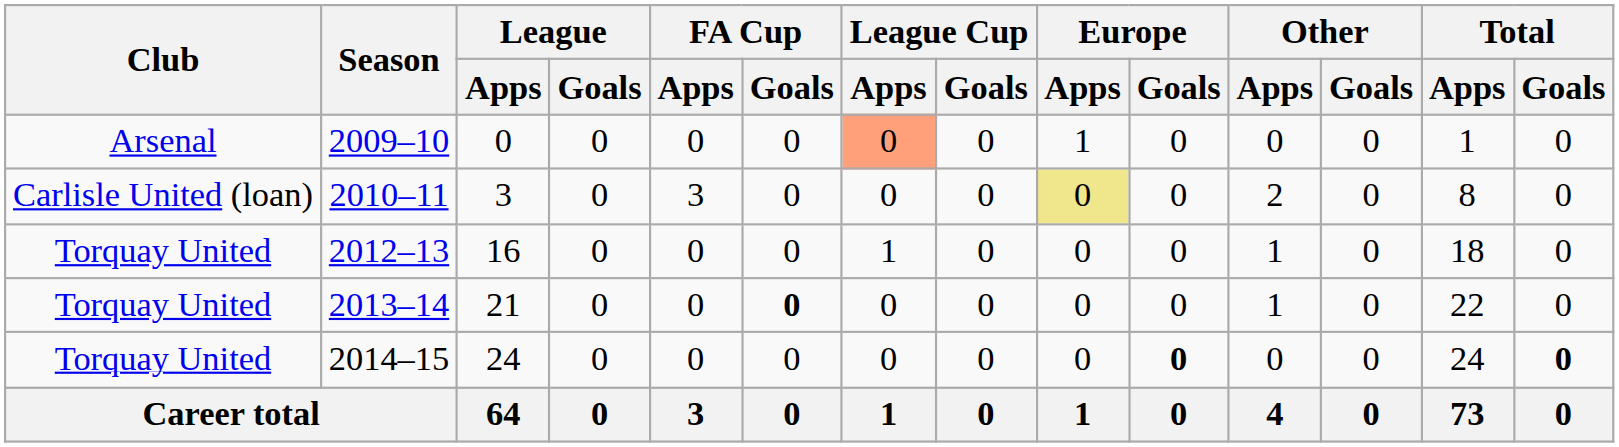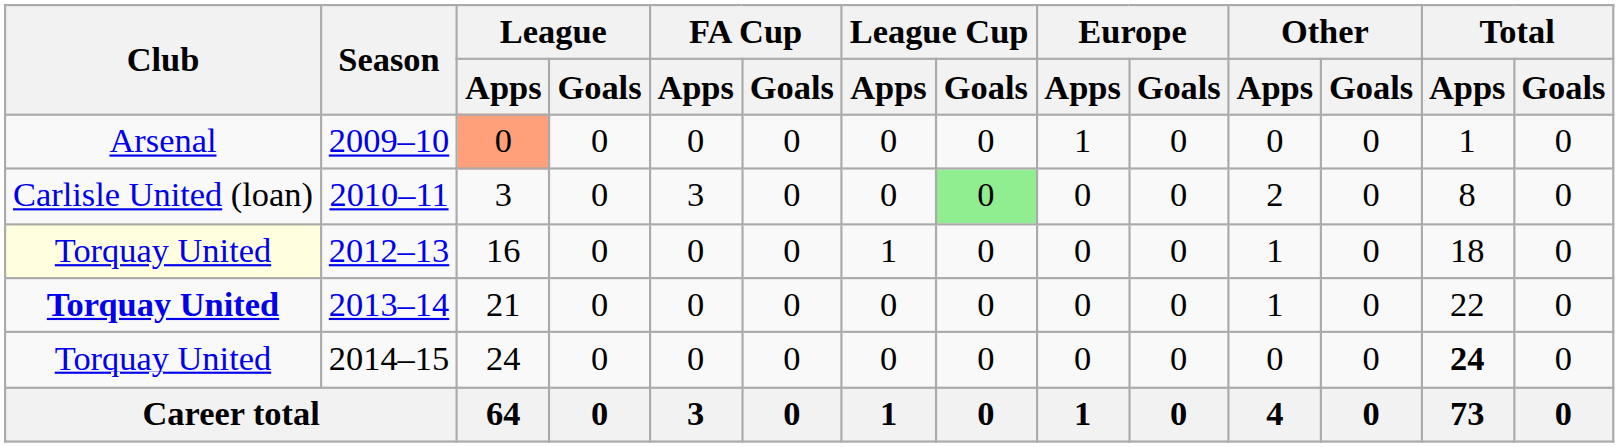(503, 140) no background -> (503, 140) lightsalmon background
(888, 140) lightsalmon background -> (888, 140) no background
(986, 195) no background -> (986, 195) lightgreen background
(1083, 195) khaki background -> (1083, 195) no background
(163, 250) no background -> (163, 250) lightyellow background
(163, 304) normal -> (163, 304) bold
(792, 304) bold -> (792, 304) normal
(1179, 359) bold -> (1179, 359) normal
(1467, 359) normal -> (1467, 359) bold
(1563, 359) bold -> (1563, 359) normal
